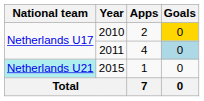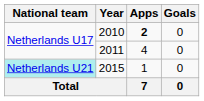(144, 31) normal -> (144, 31) bold
(180, 31) gold background -> (180, 31) no background
(180, 50) lightblue background -> (180, 50) no background
